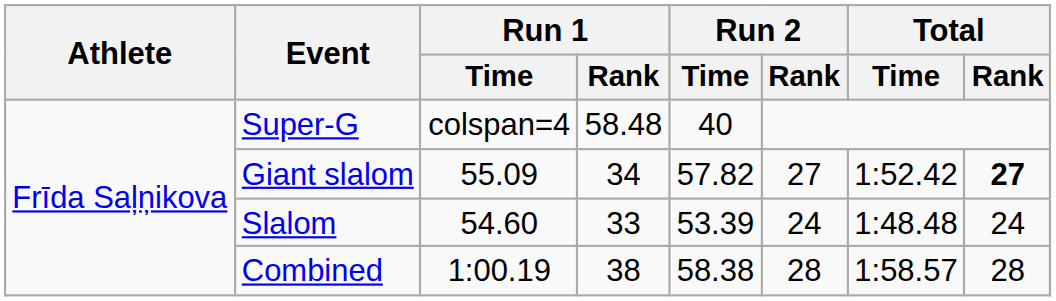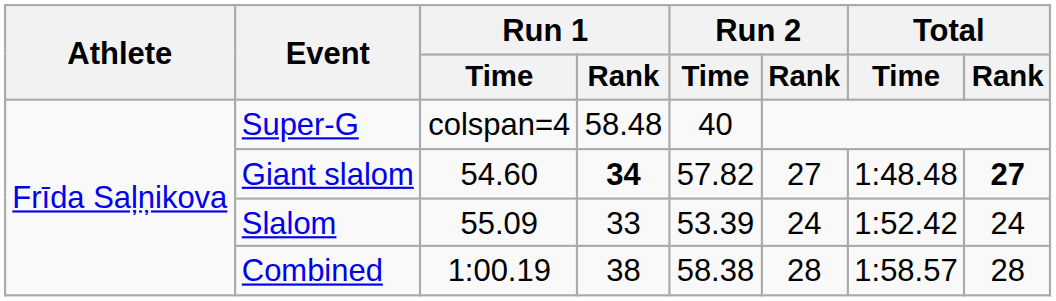(499, 174) 55.09 -> (499, 174) 54.60
(623, 174) normal -> (623, 174) bold
(906, 174) 1:52.42 -> (906, 174) 1:48.48
(499, 223) 54.60 -> (499, 223) 55.09
(906, 223) 1:48.48 -> (906, 223) 1:52.42
